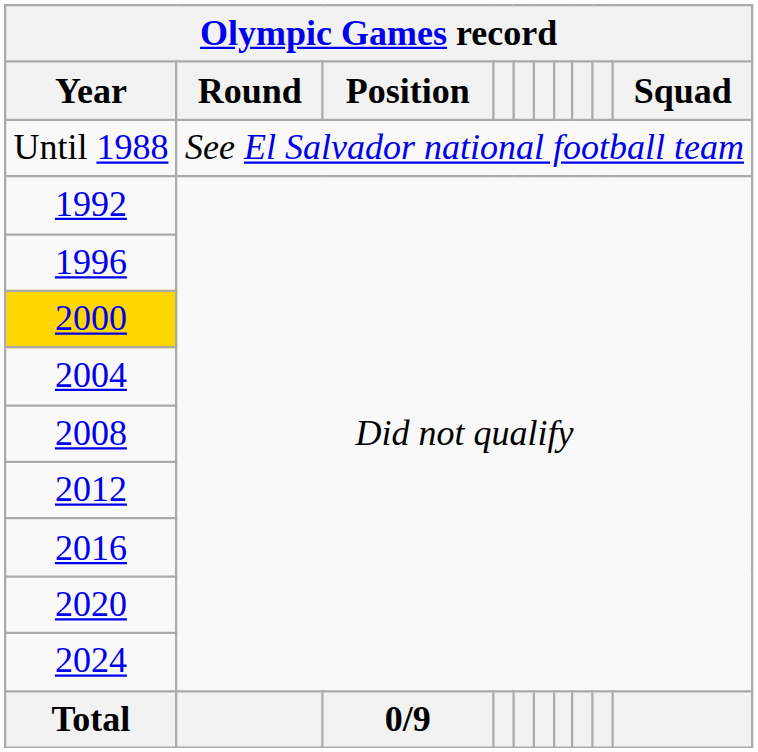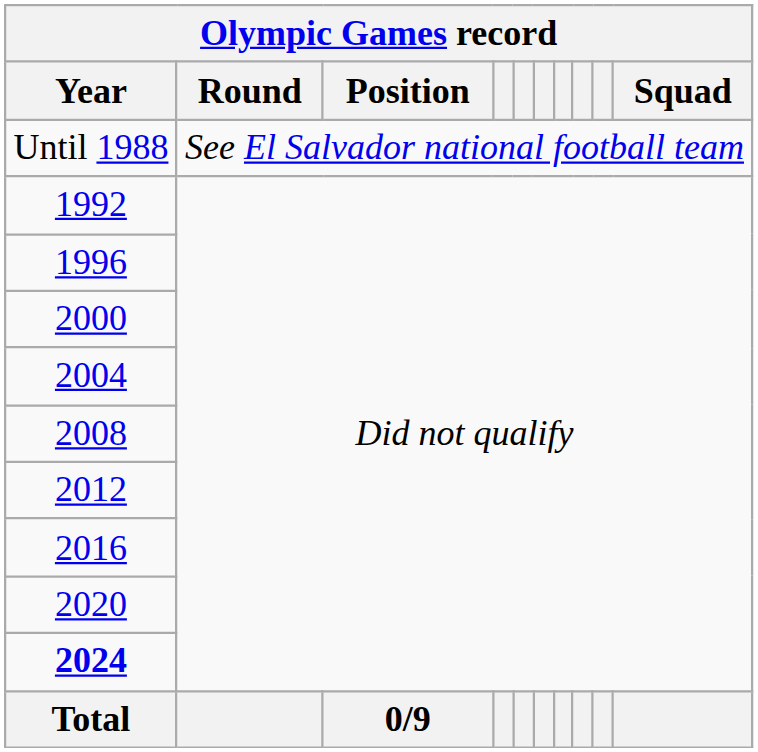(91, 318) gold background -> (91, 318) no background
(91, 661) normal -> (91, 661) bold
